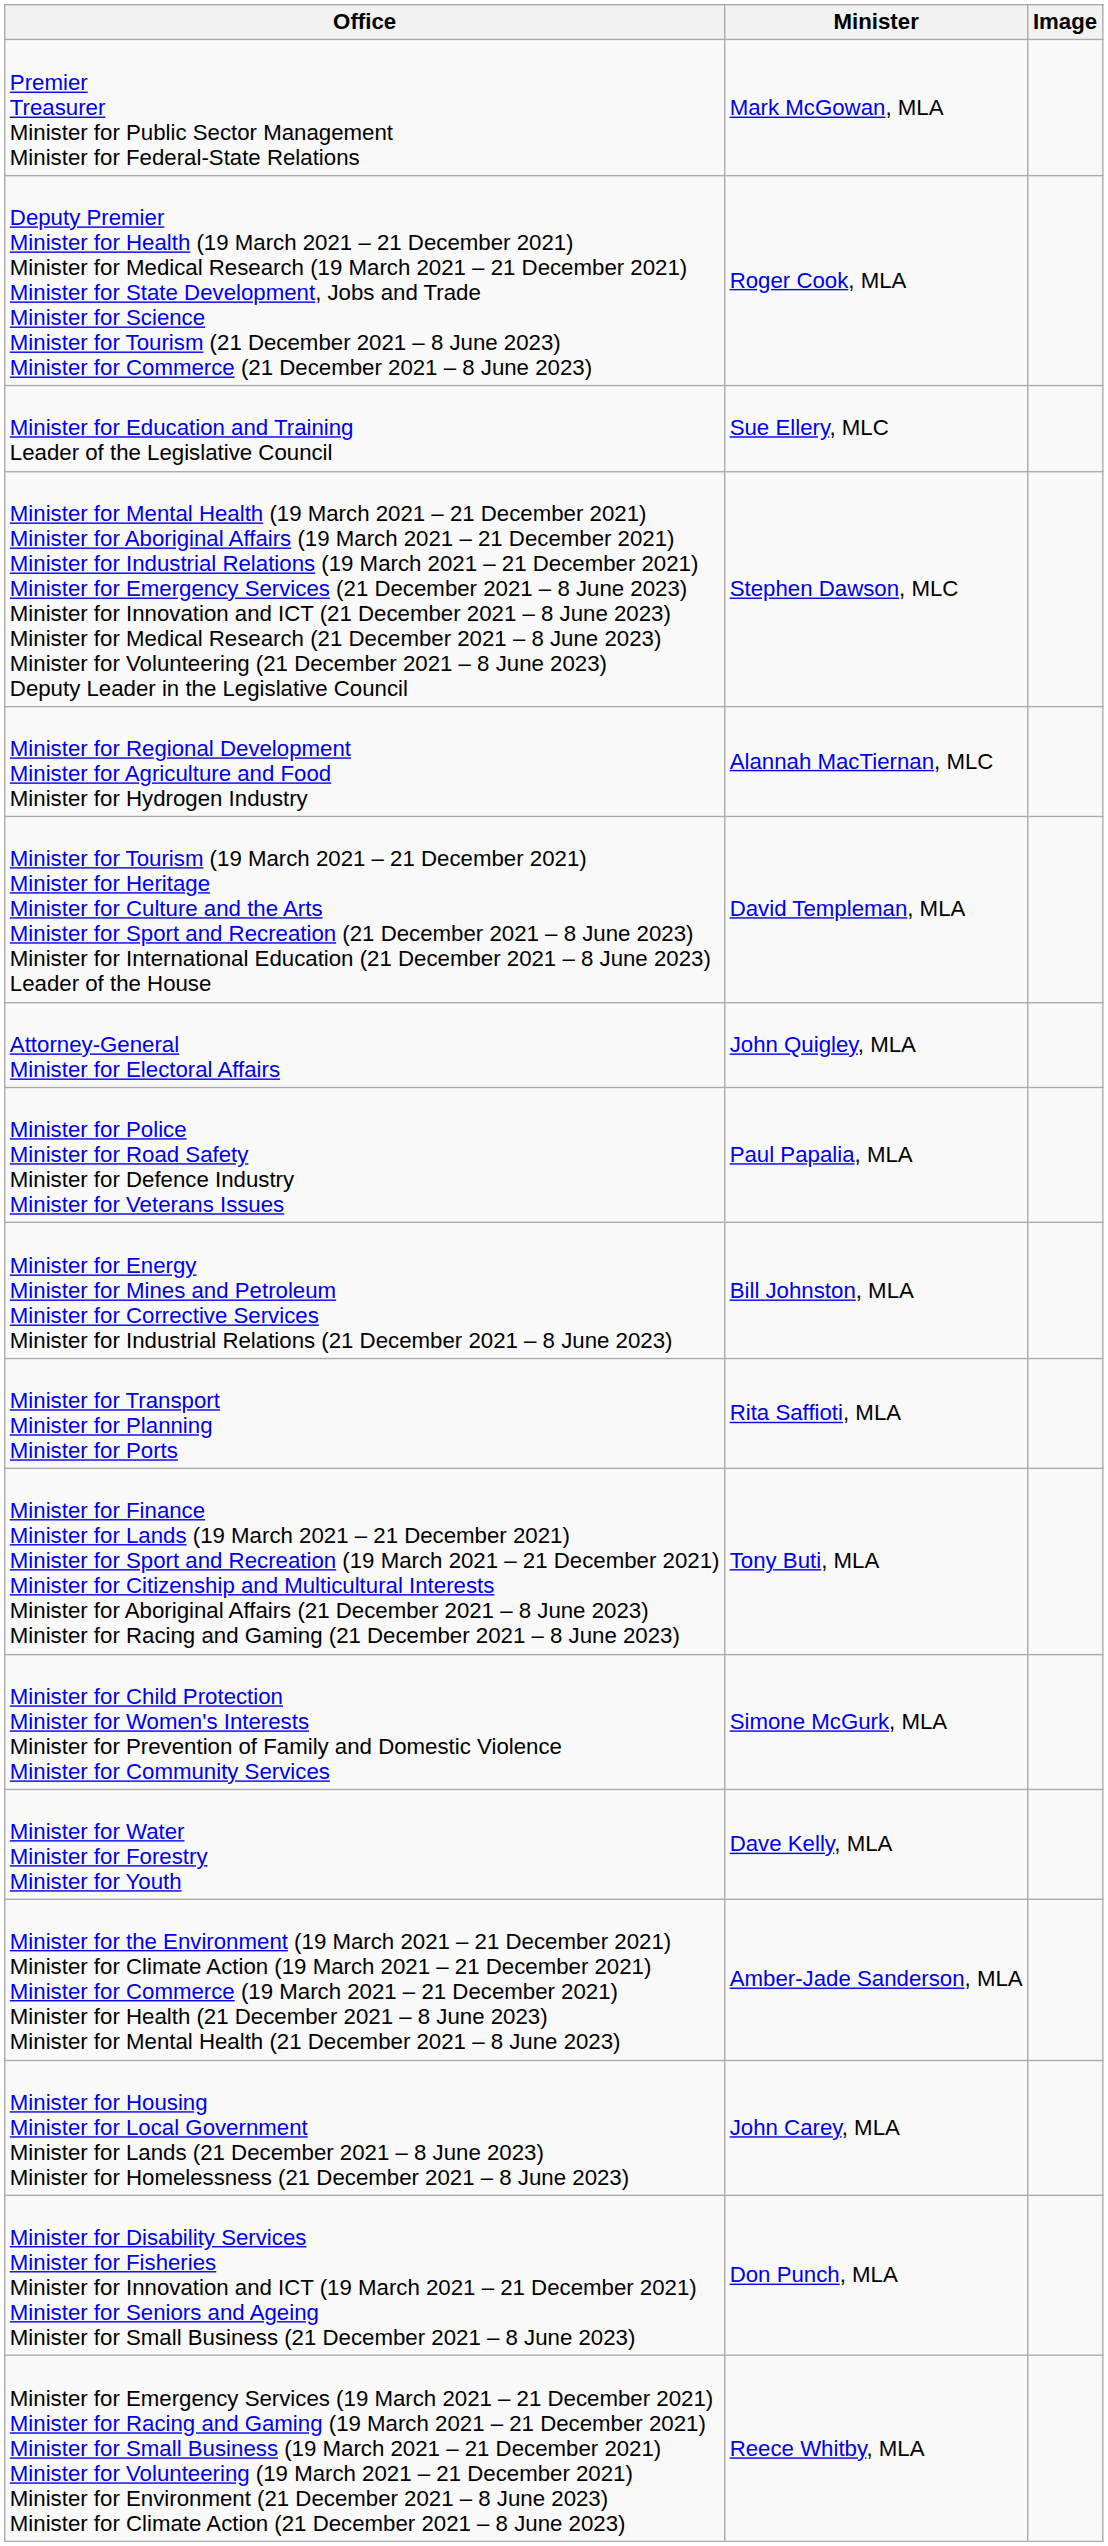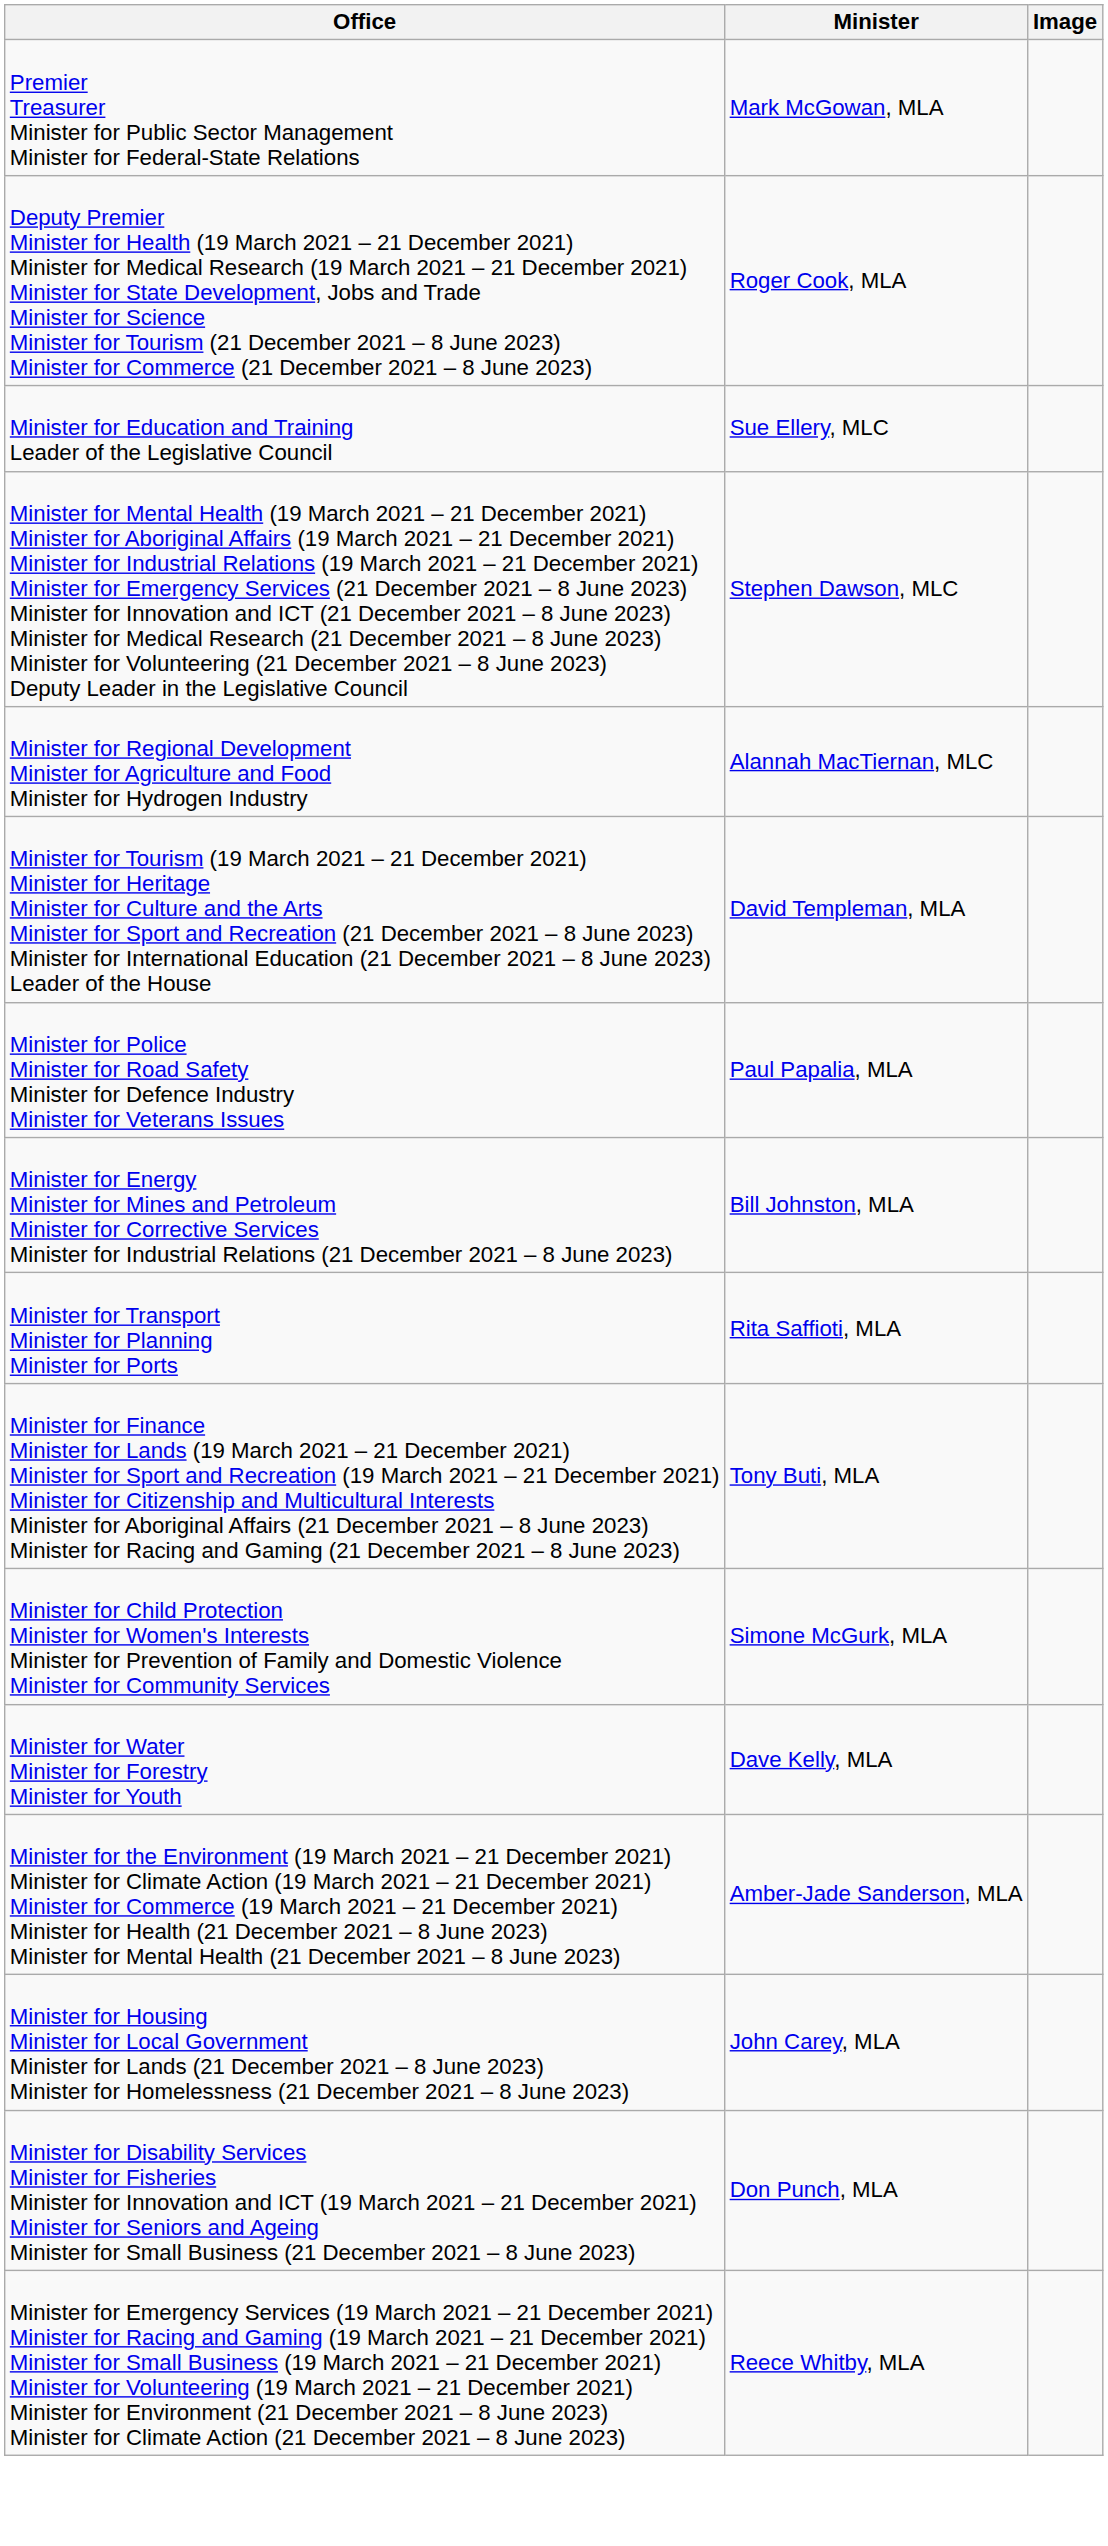- row: (145, 1057)
